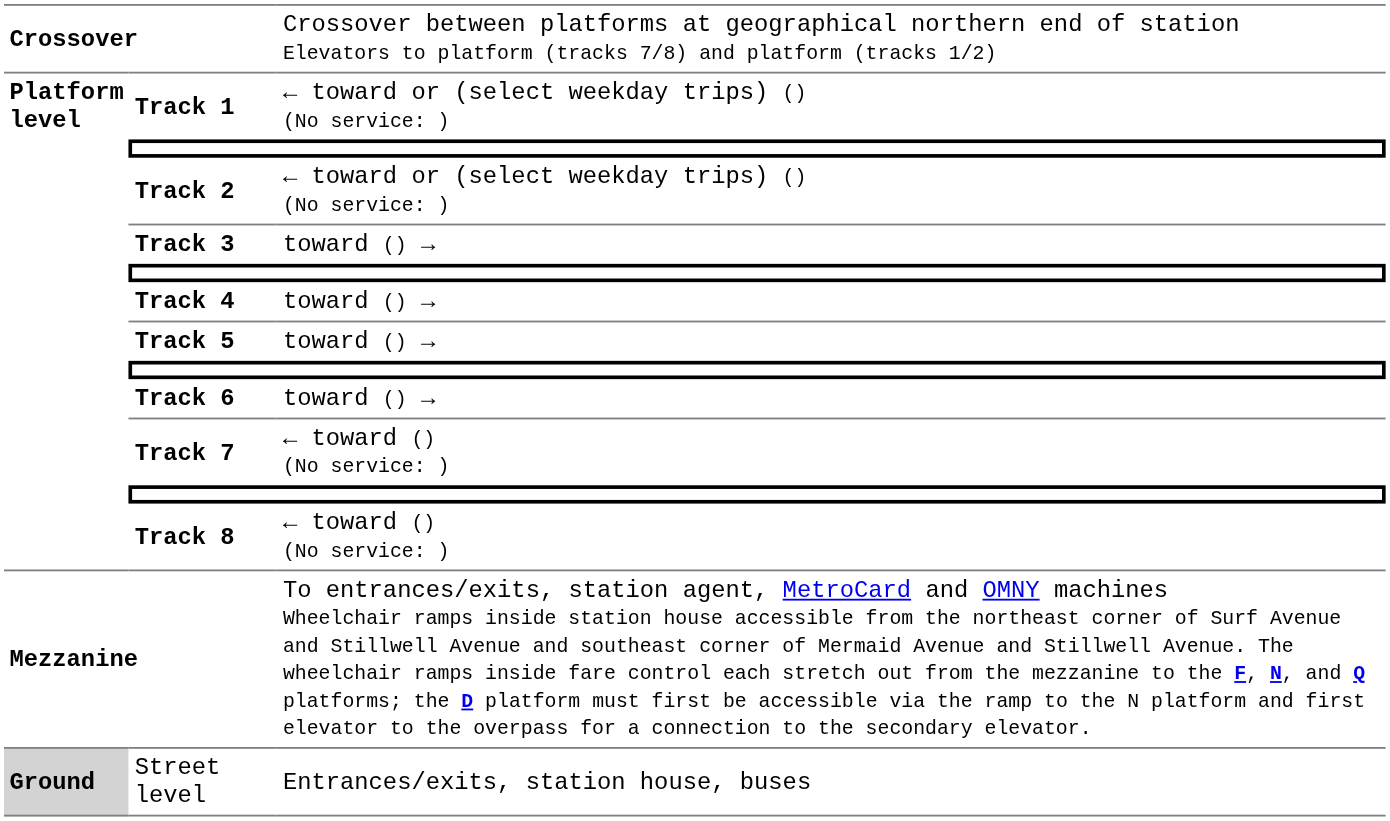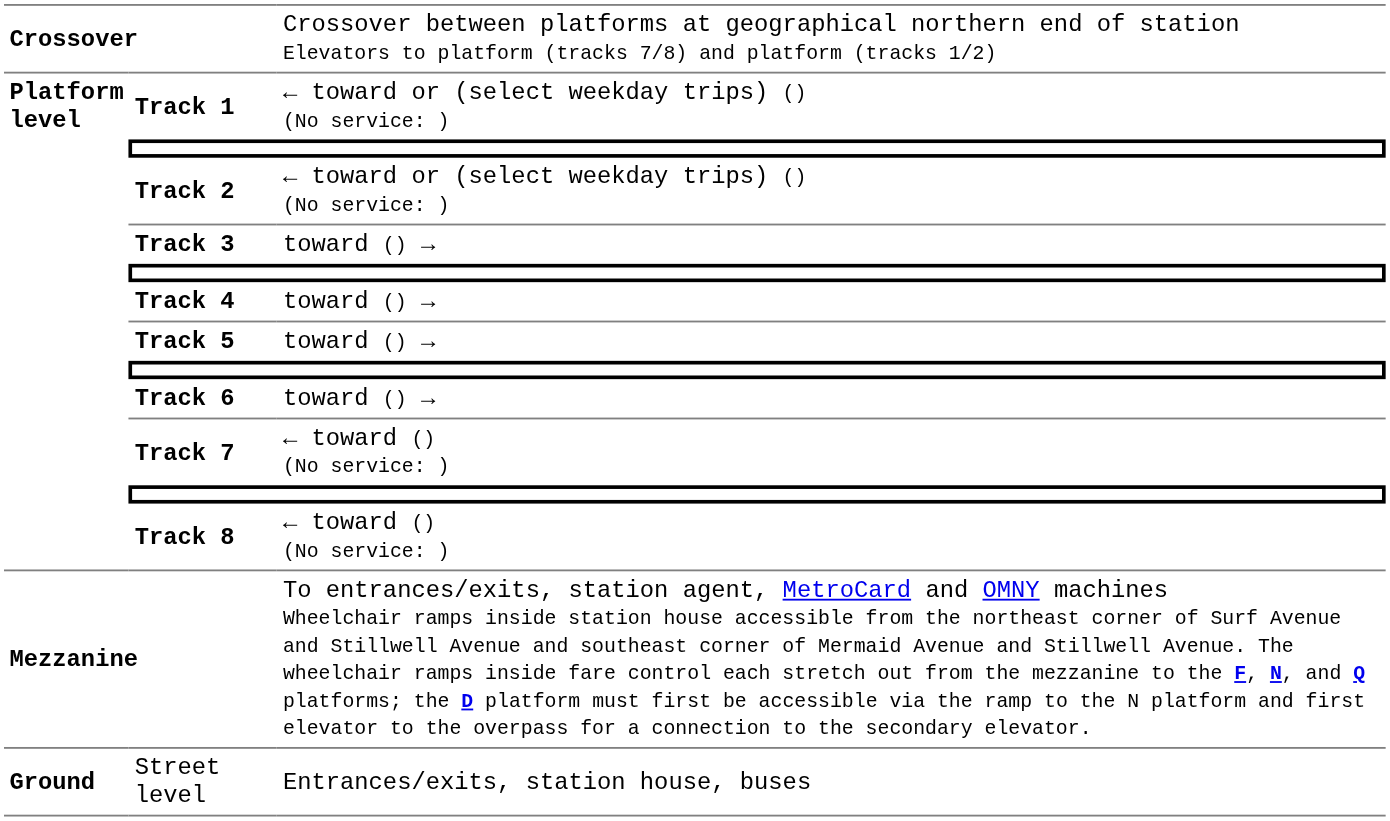(52, 782) lightgrey background -> (52, 782) no background
